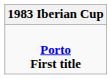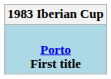(56, 56) no background -> (56, 56) lightblue background
